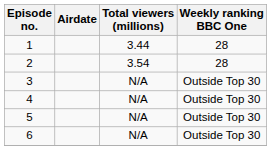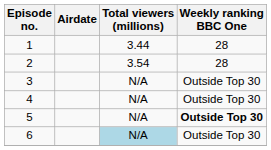(222, 117) normal -> (222, 117) bold
(138, 136) no background -> (138, 136) lightblue background
